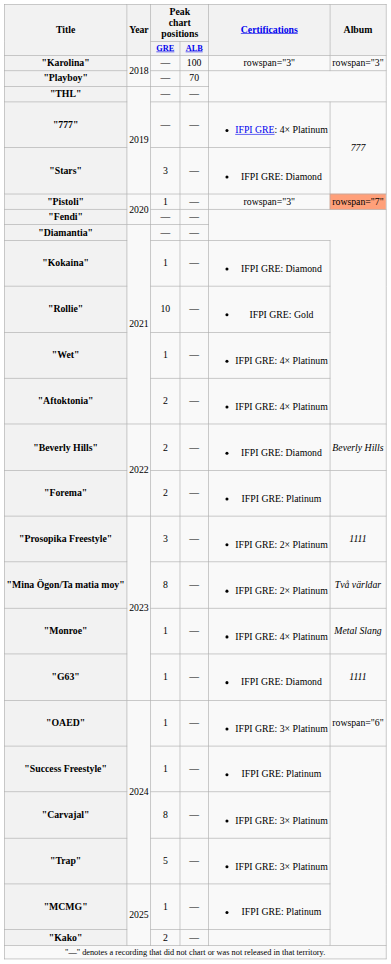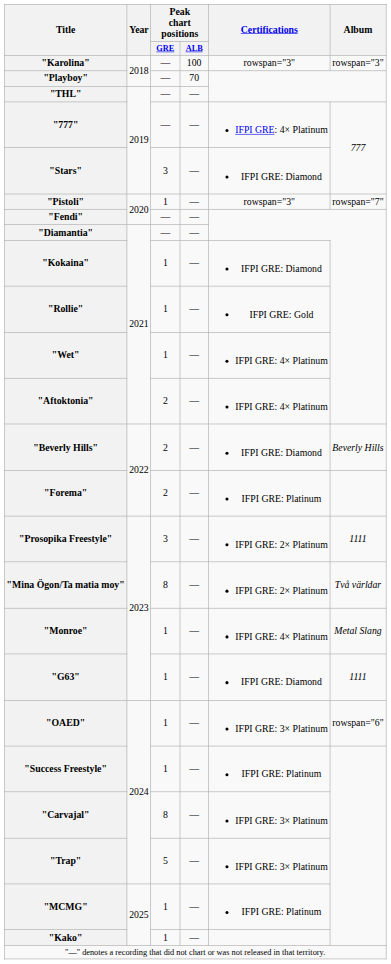(358, 201) lightsalmon background -> (358, 201) no background
(165, 309) 10 -> (165, 309) 1
(165, 937) 2 -> (165, 937) 1
